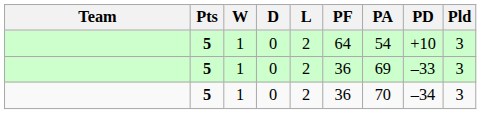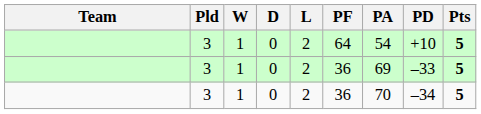columns swapped: (460, 17) <-> (207, 17)
